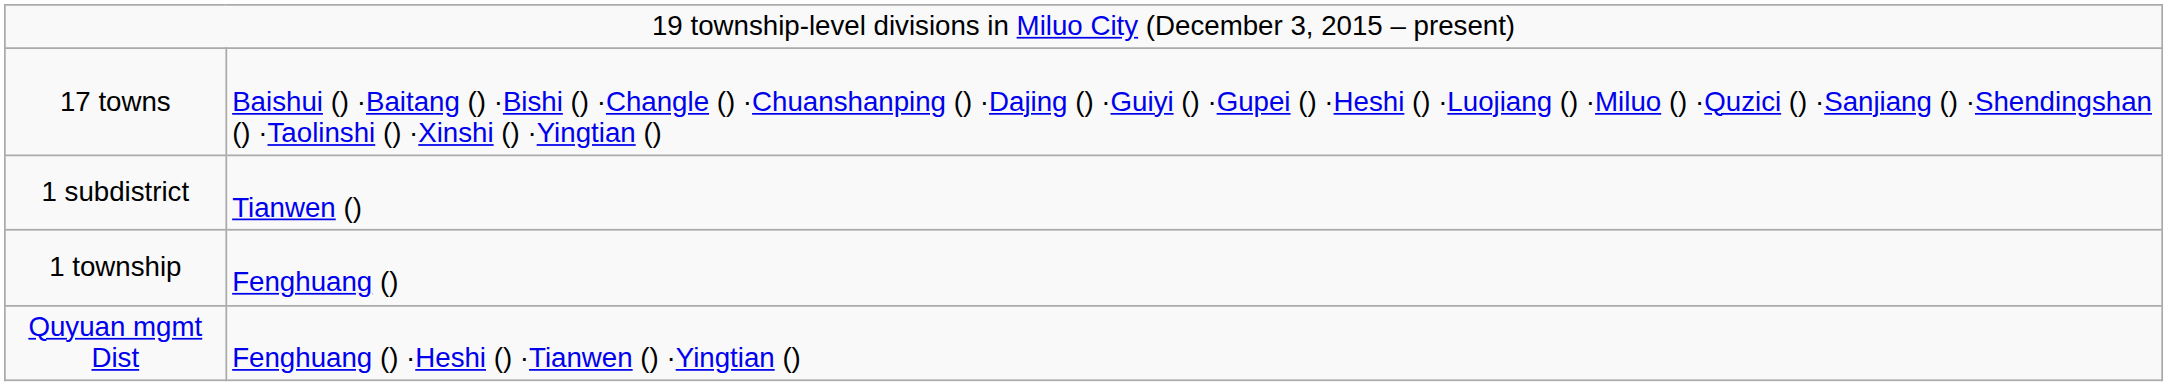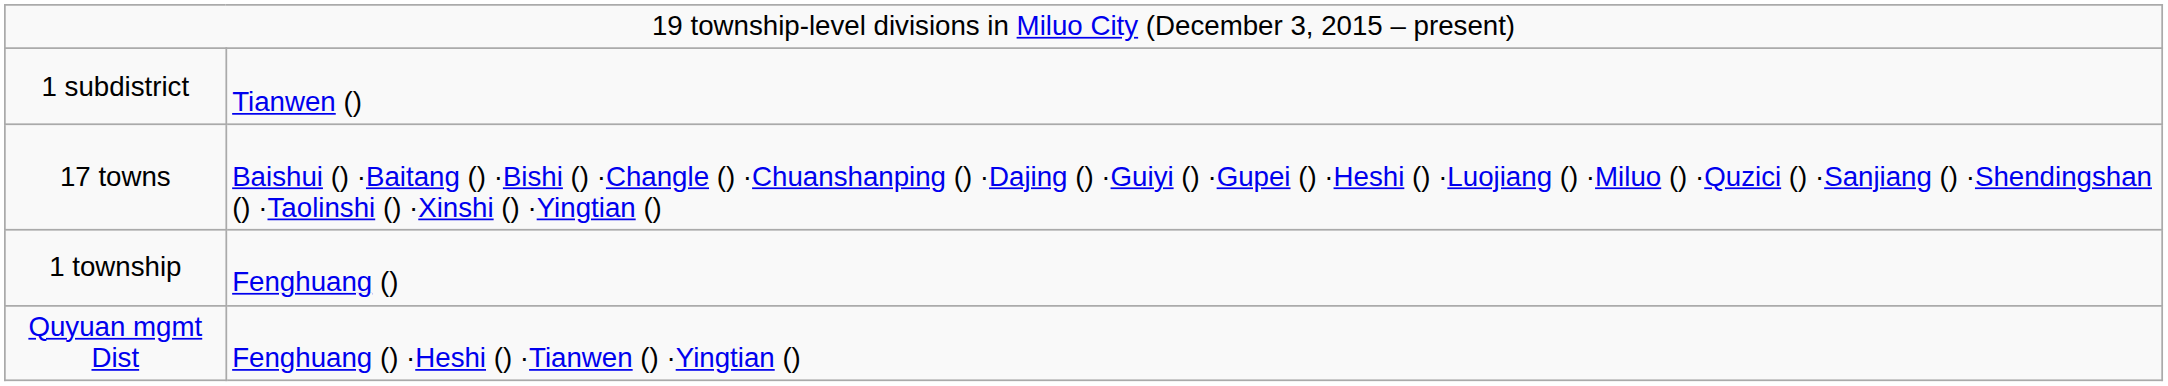rows swapped: (115, 192) <-> (115, 101)
